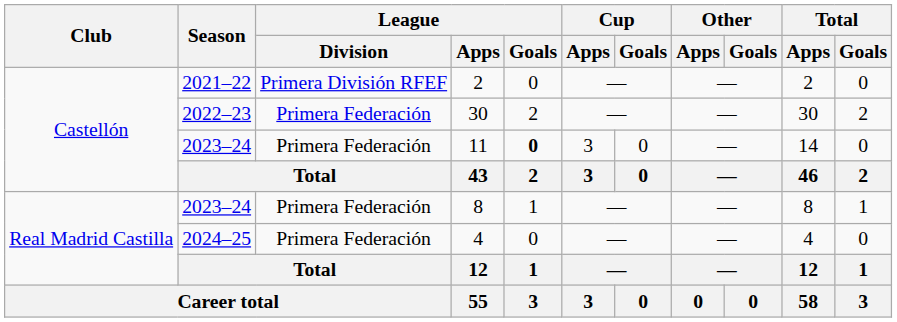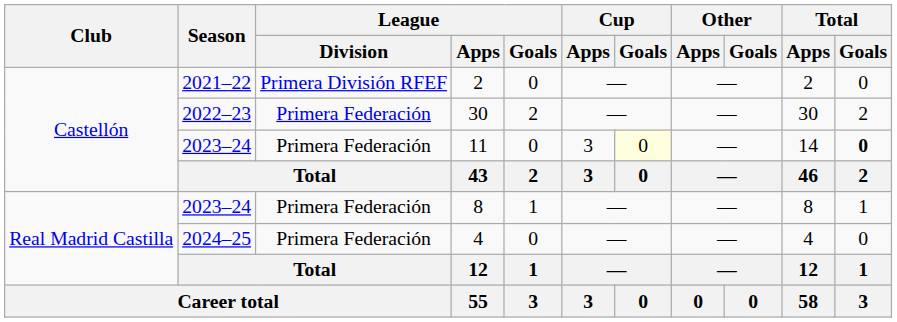(533, 144) bold -> (533, 144) normal
(643, 144) no background -> (643, 144) lightyellow background
(863, 144) normal -> (863, 144) bold
